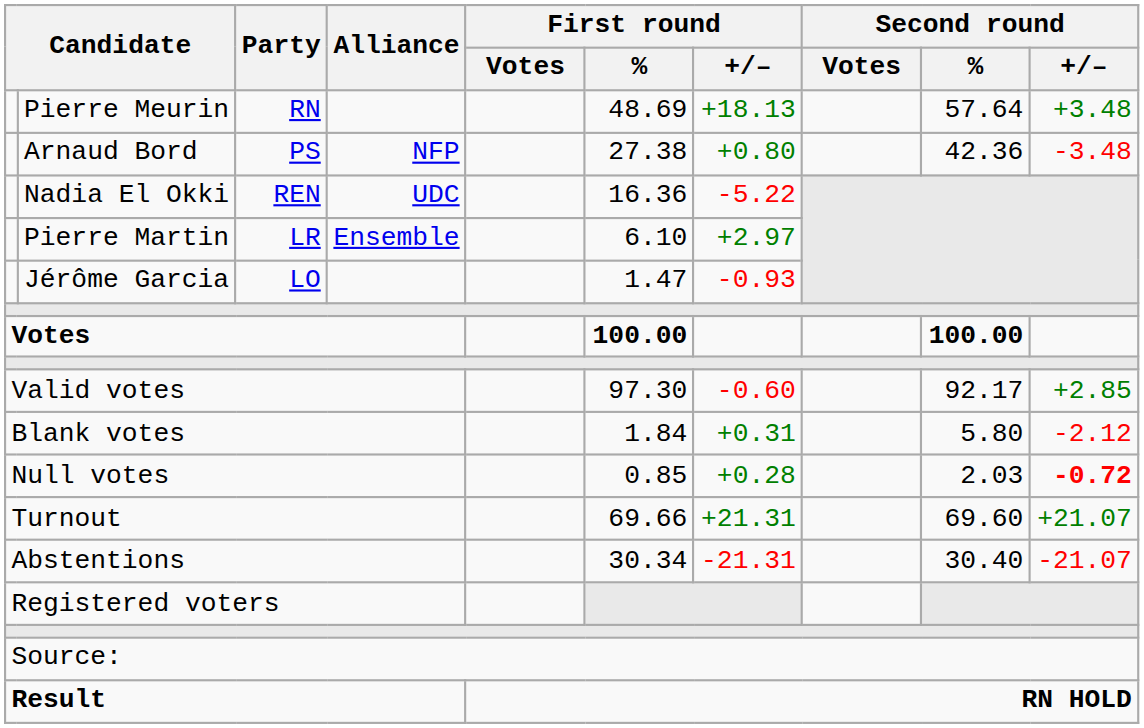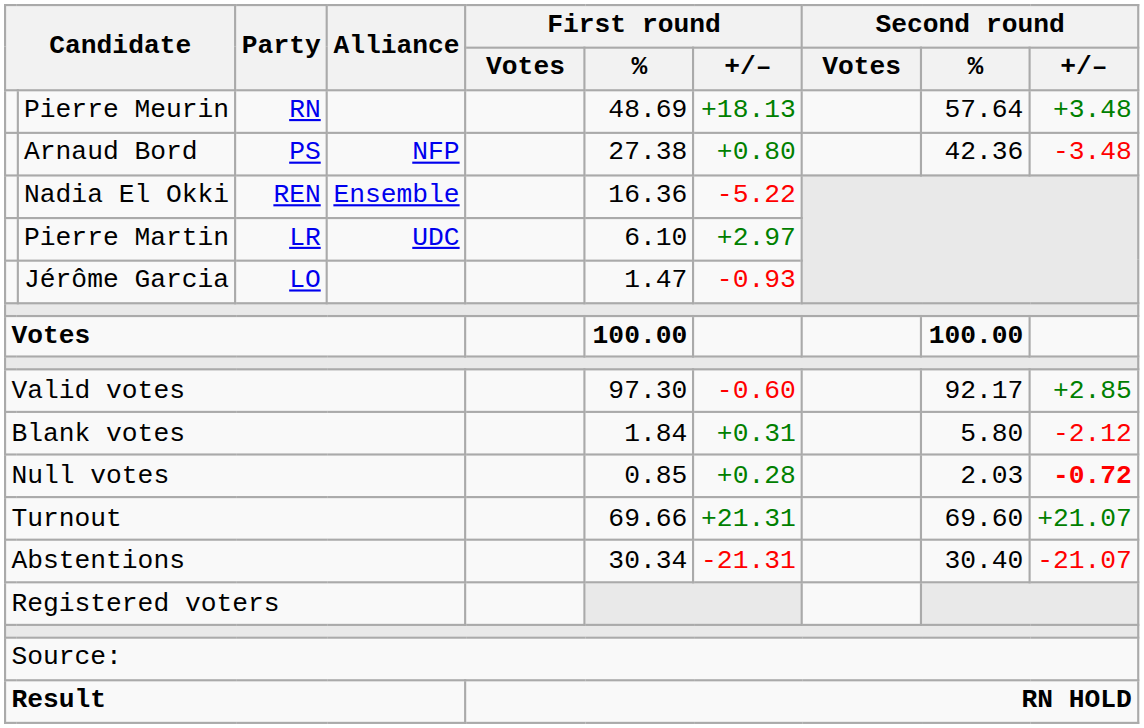(436, 197) UDC -> (397, 197) Ensemble
(397, 239) Ensemble -> (436, 239) UDC
